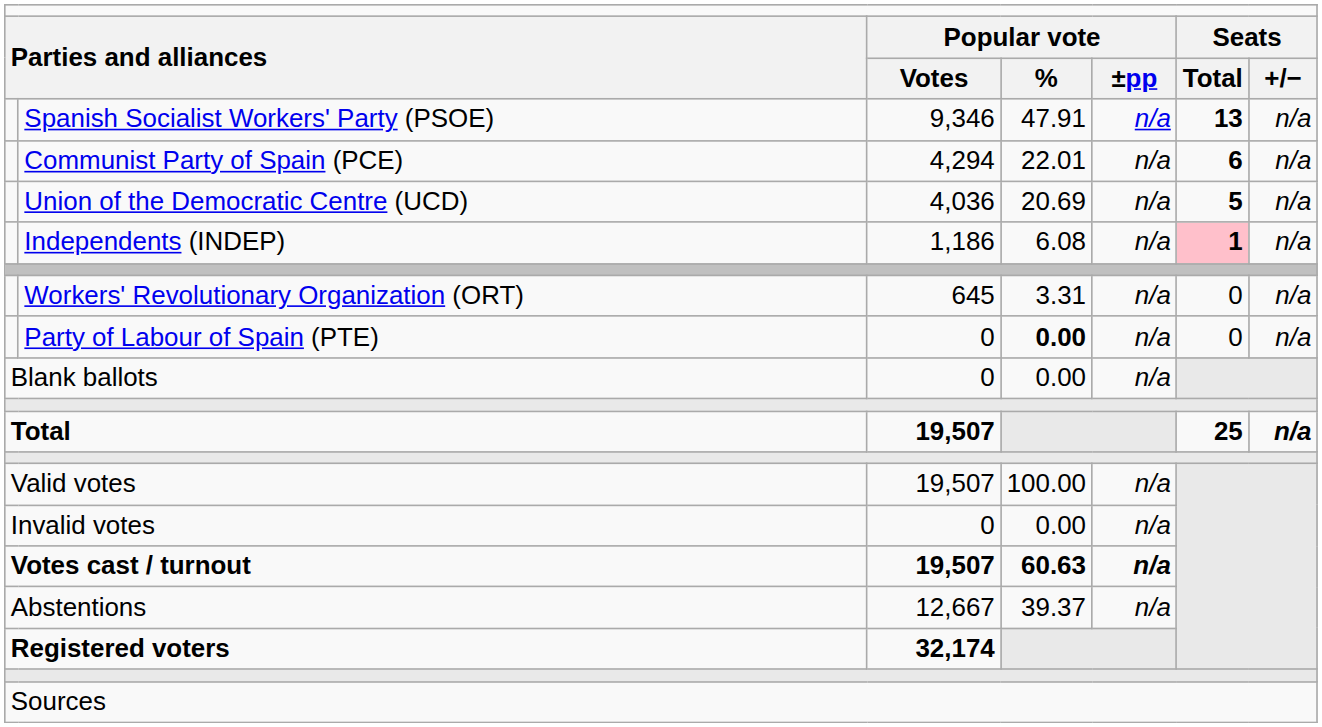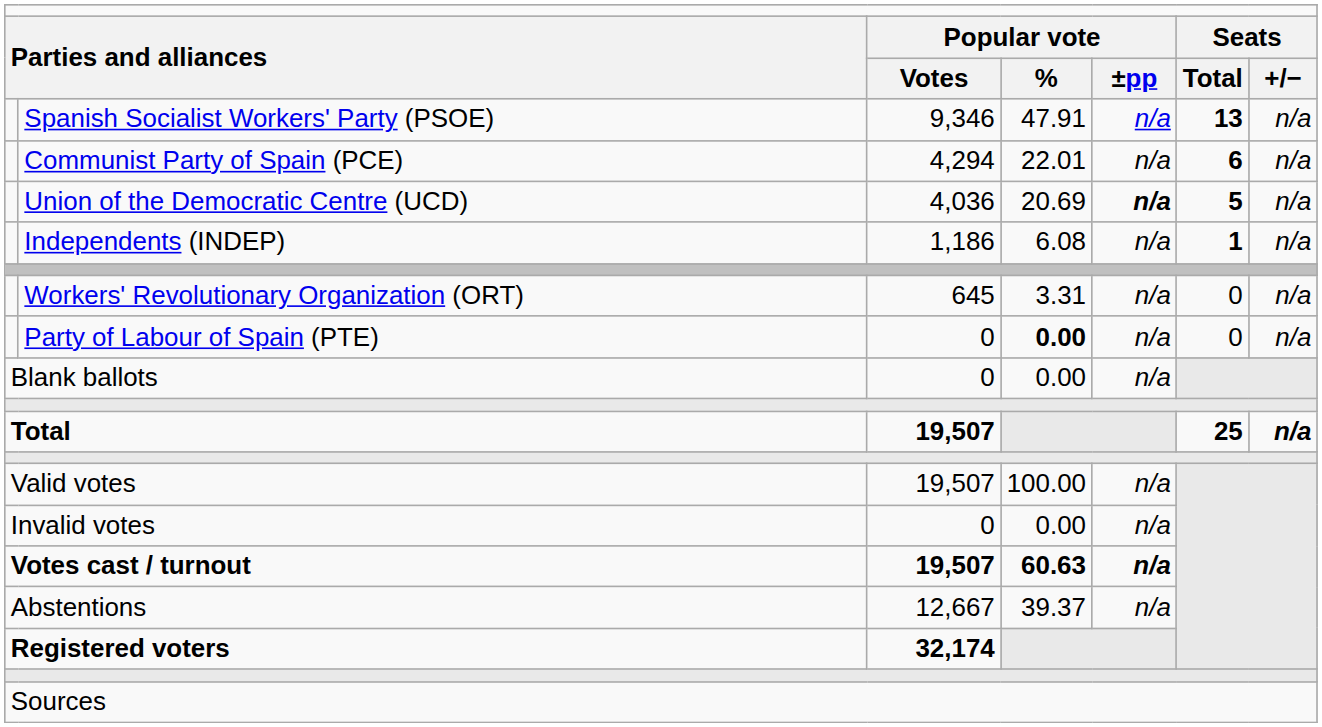(1153, 201) normal -> (1152, 201) bold
(1236, 242) pink background -> (1236, 242) no background
